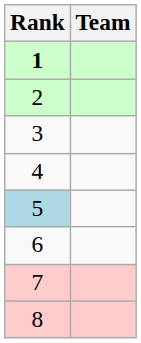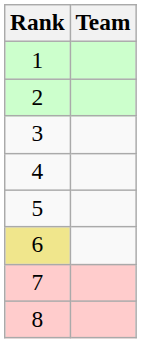(37, 60) bold -> (37, 60) normal
(37, 208) lightblue background -> (37, 208) no background
(37, 245) no background -> (37, 245) khaki background
